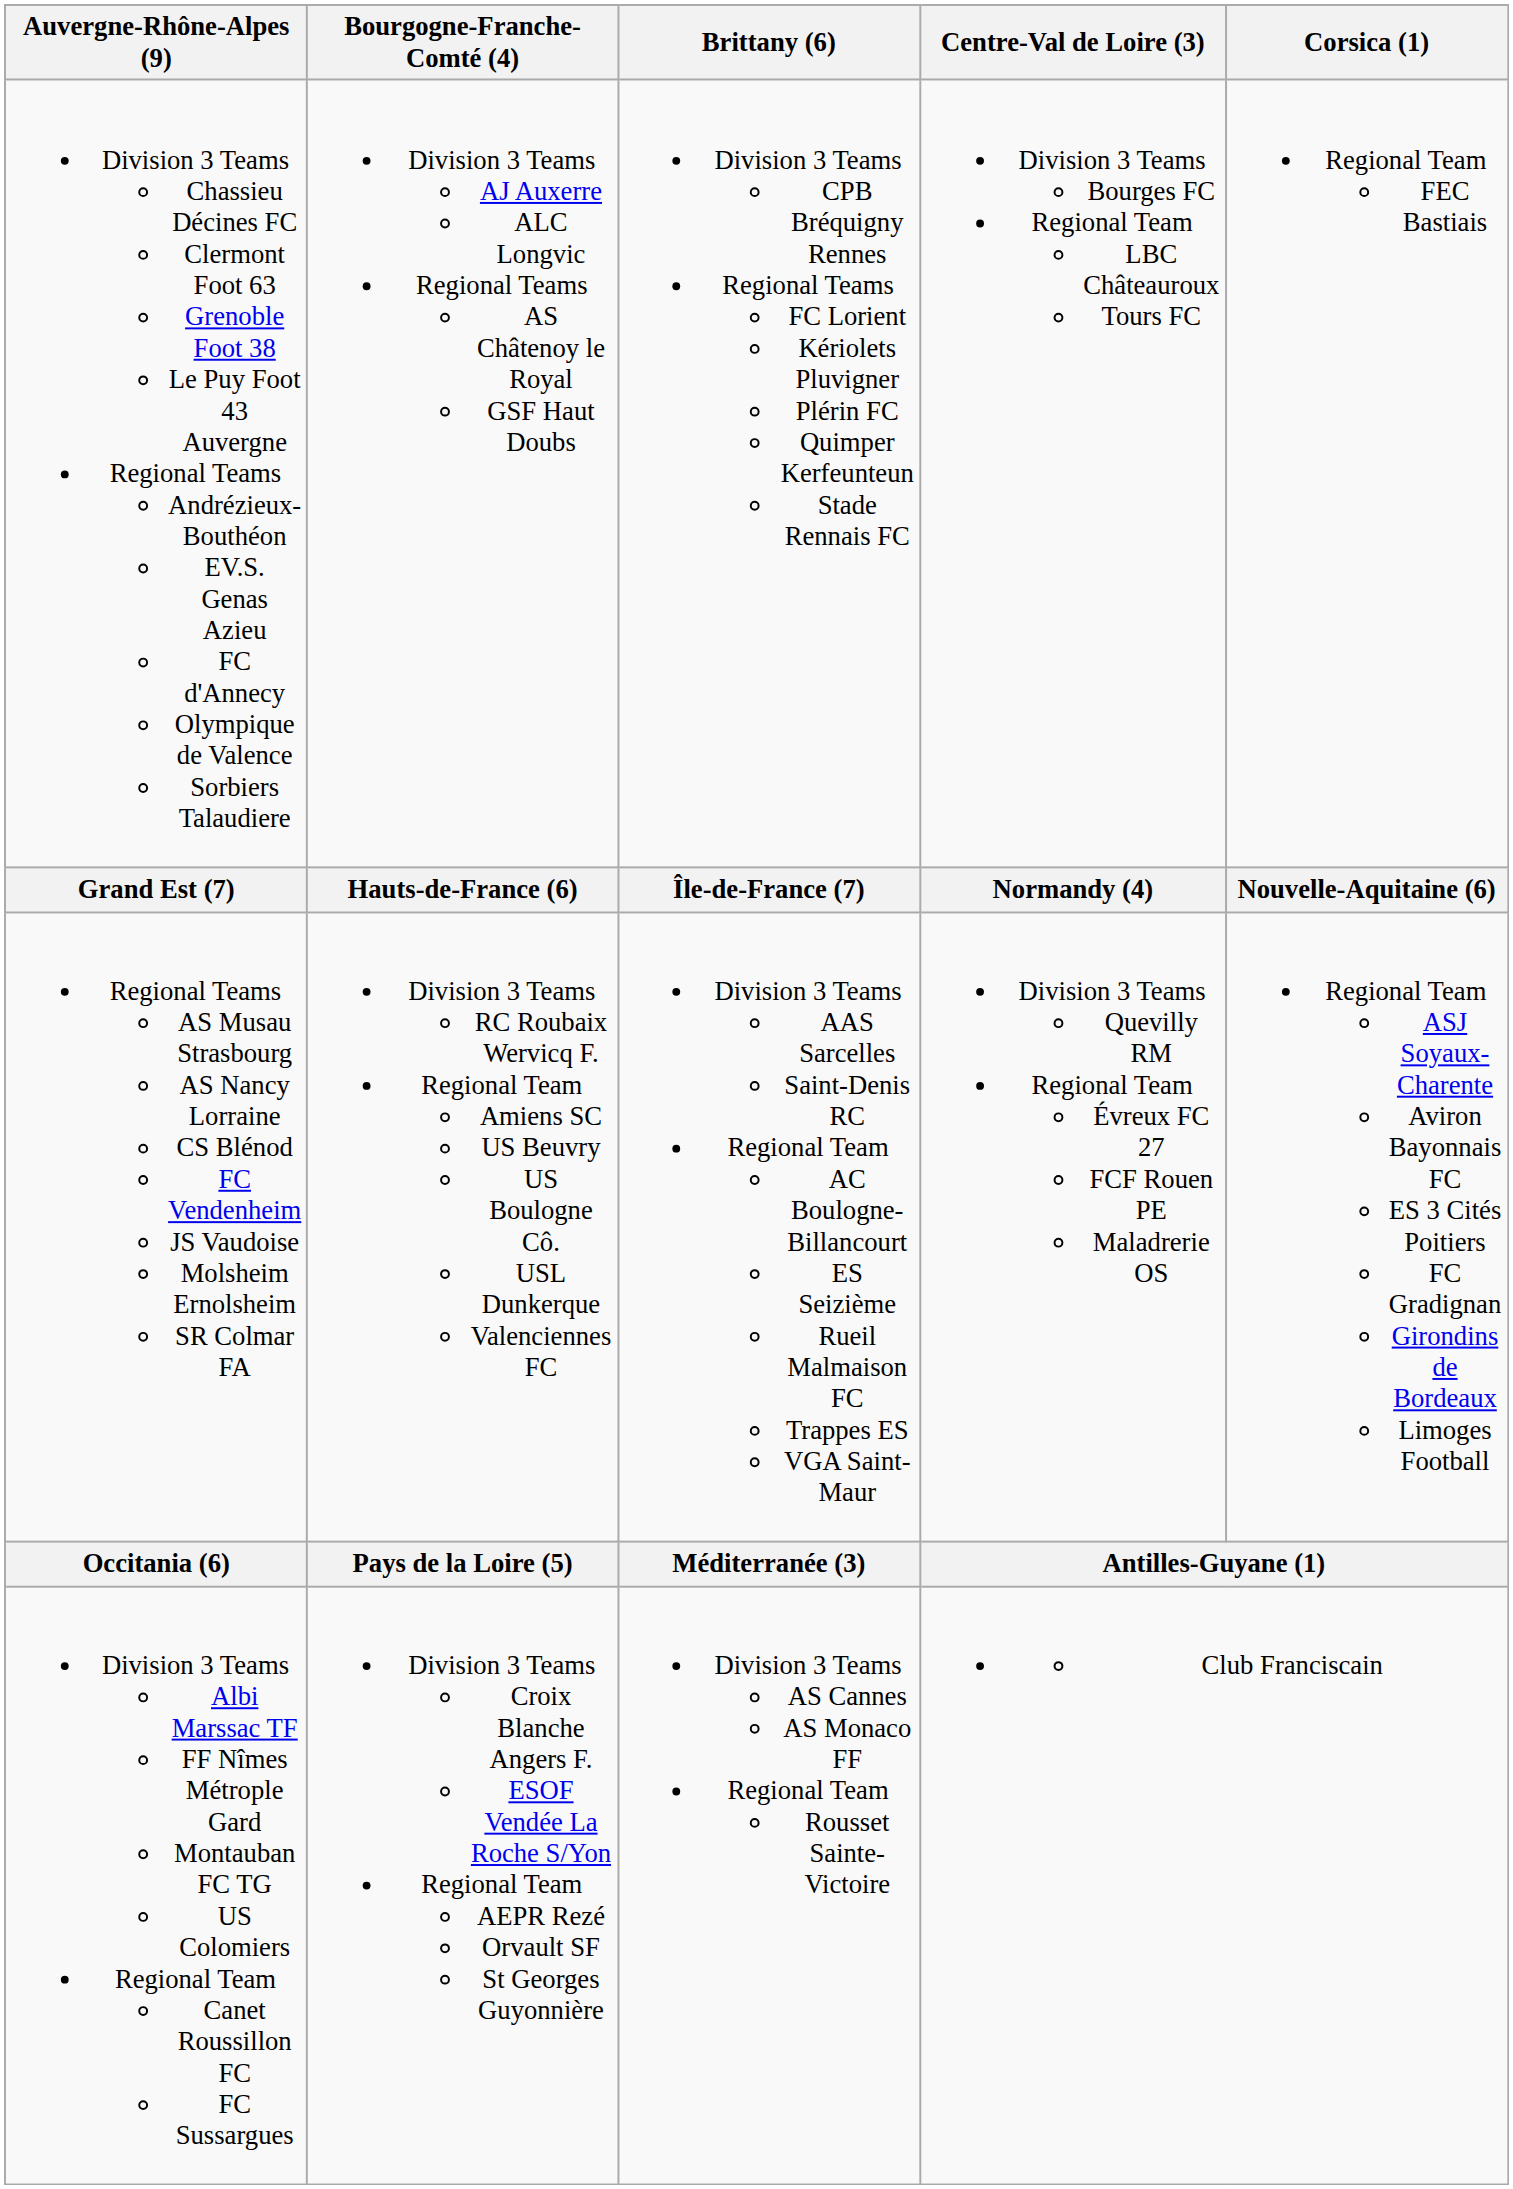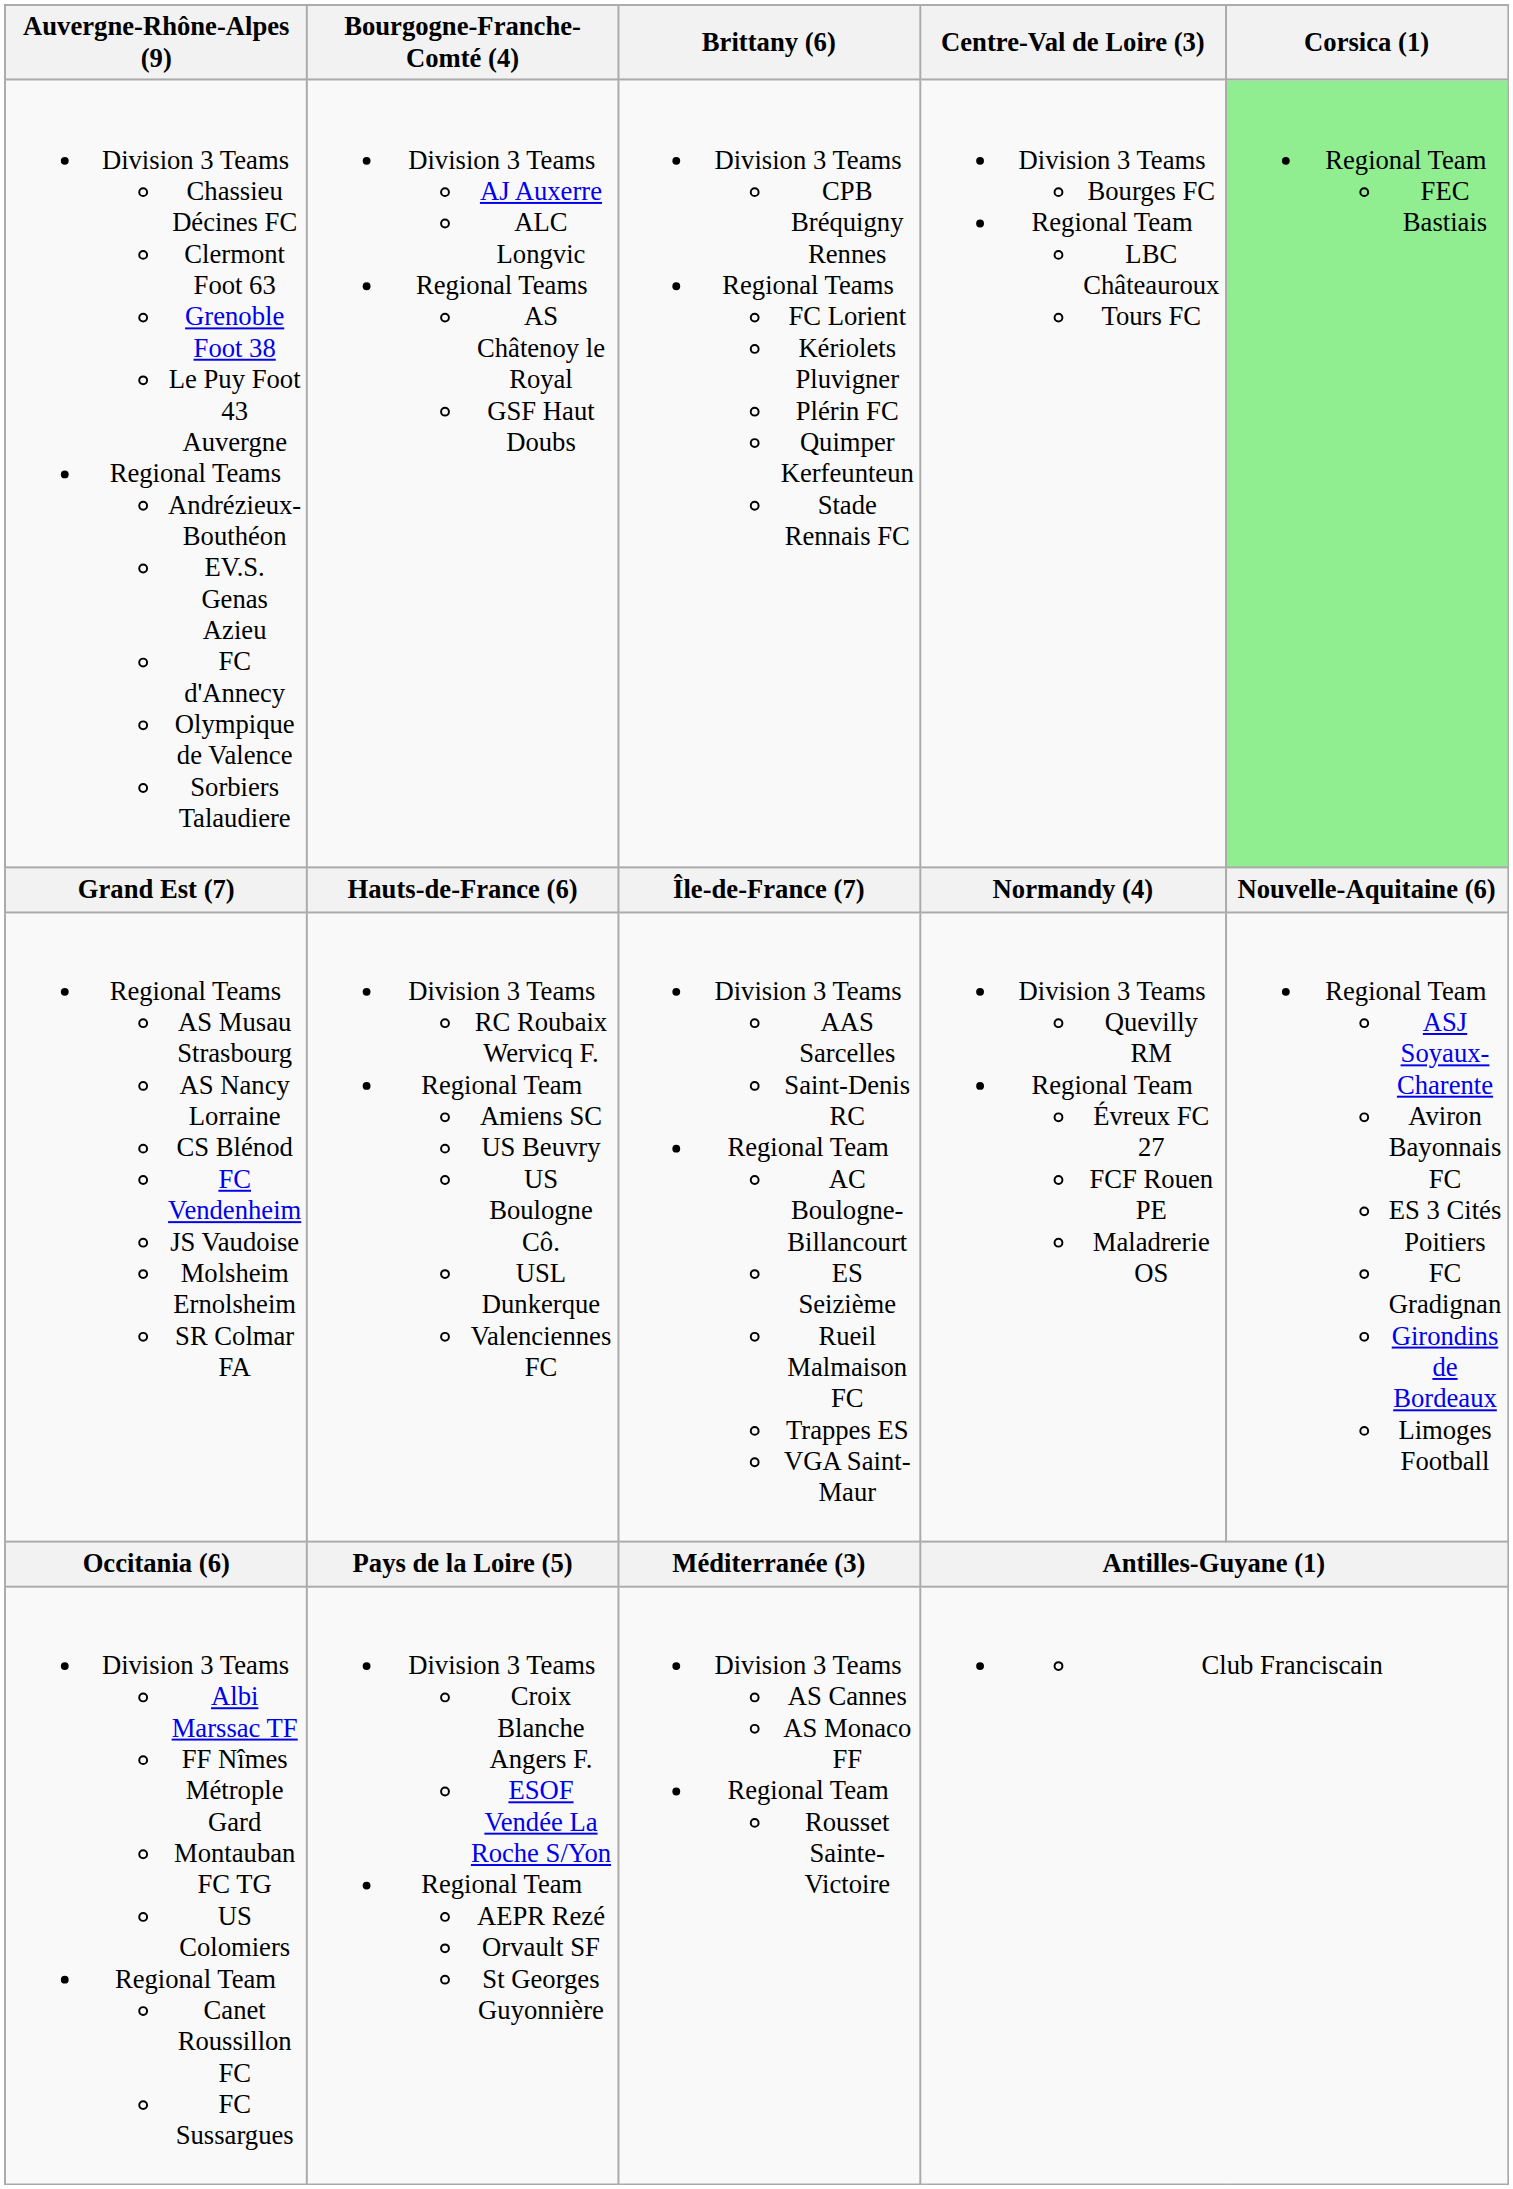(1367, 191) no background -> (1367, 191) lightgreen background
